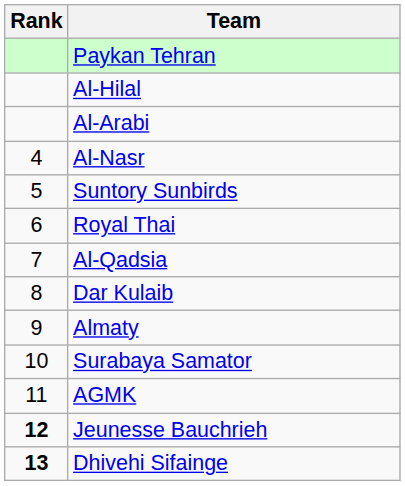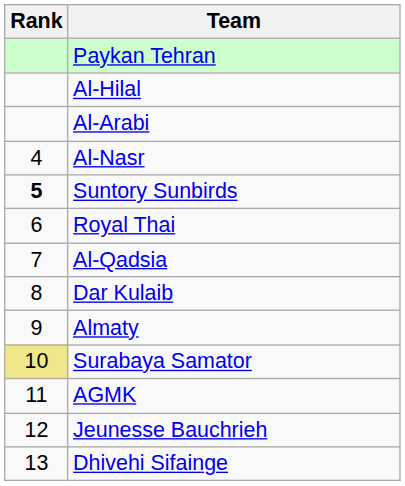(36, 191) normal -> (36, 191) bold
(36, 361) no background -> (36, 361) khaki background
(36, 429) bold -> (36, 429) normal
(36, 463) bold -> (36, 463) normal
